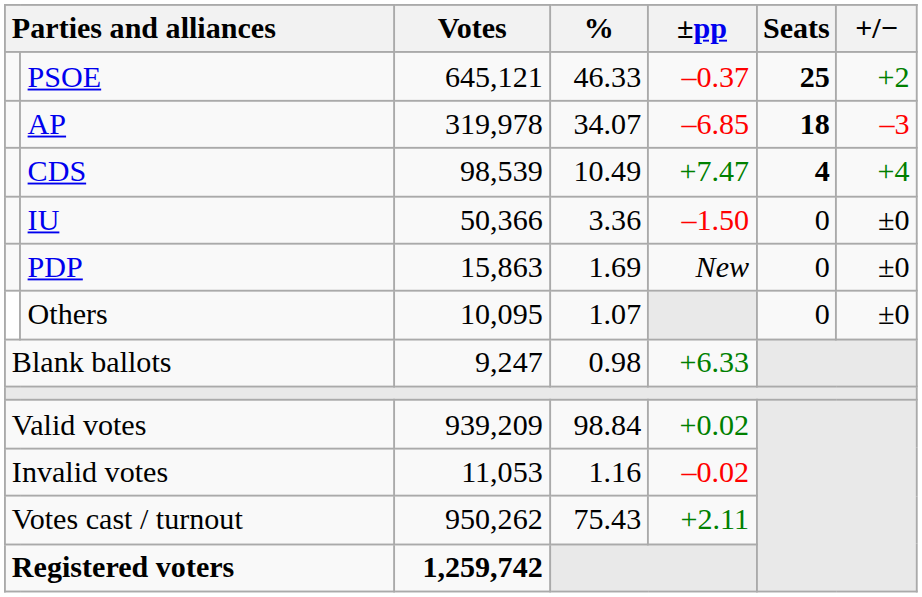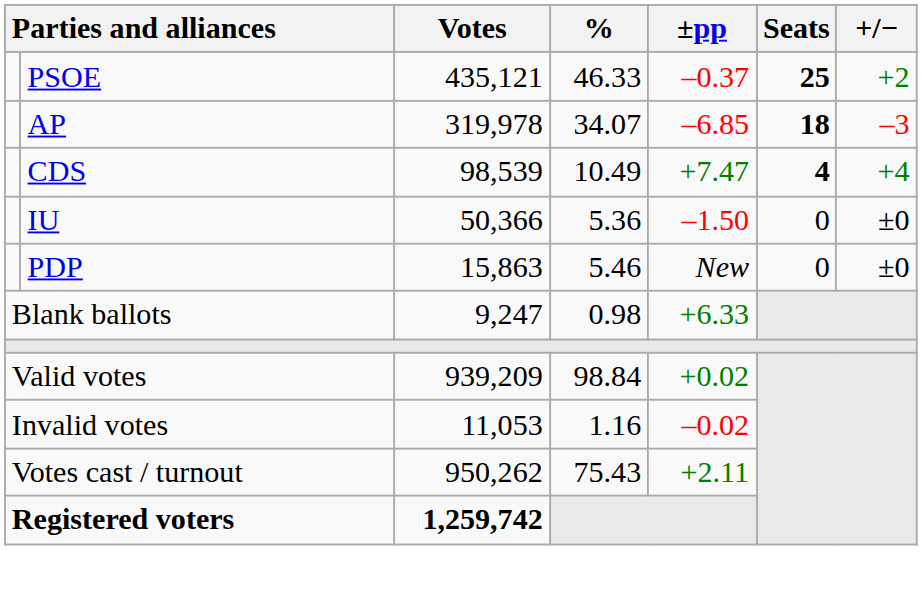(494, 76) 645,121 -> (494, 76) 435,121
(615, 219) 3.36 -> (615, 219) 5.36
(615, 266) 1.69 -> (615, 266) 5.46
- row: (68, 314)
